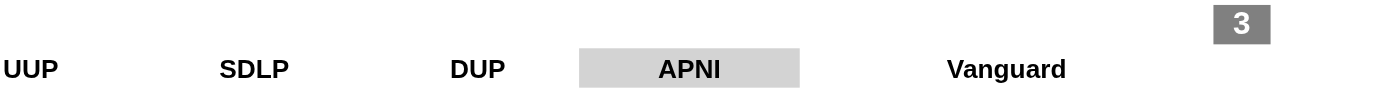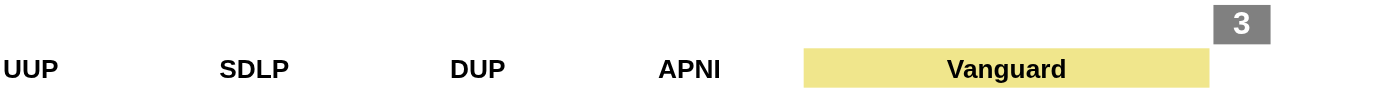(689, 67) lightgrey background -> (689, 67) no background
(1007, 67) no background -> (1007, 67) khaki background
